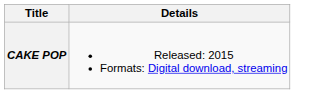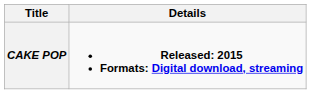(180, 62) normal -> (187, 62) bold
